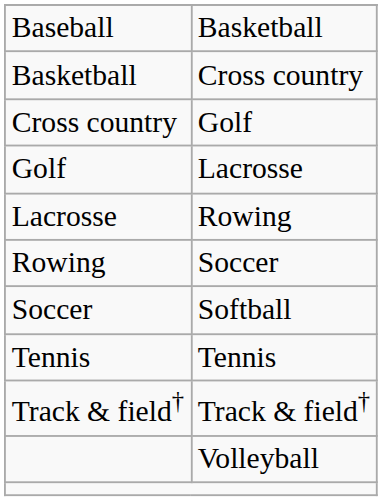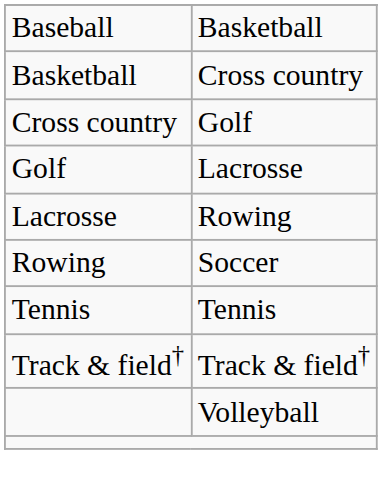- row: (245, 309)
